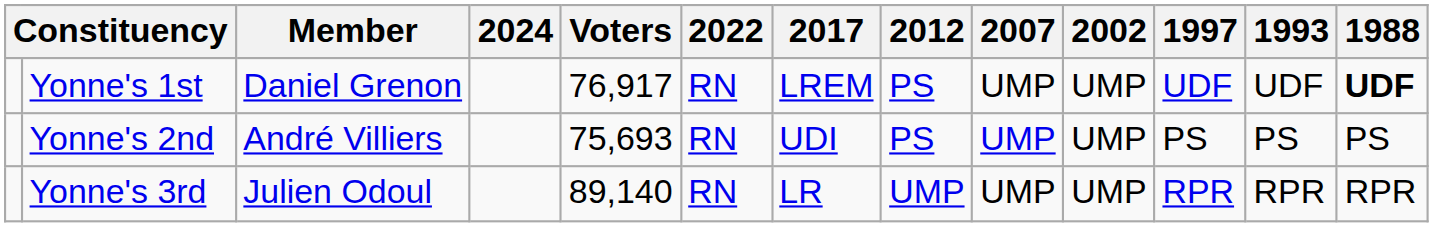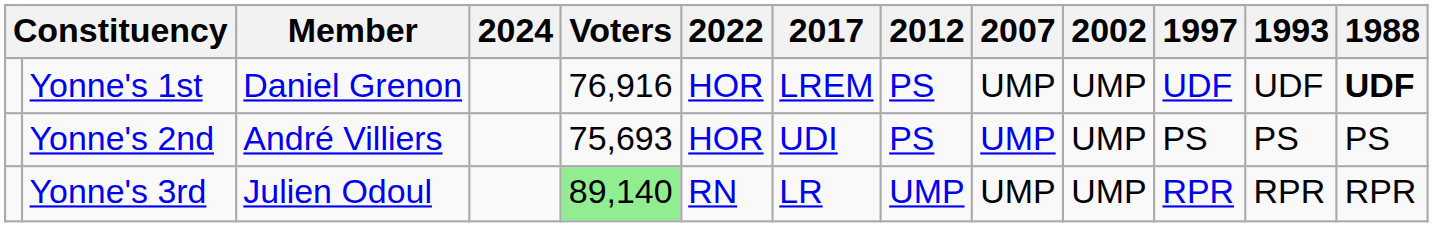(621, 85) 76,917 -> (621, 85) 76,916
(713, 85) RN -> (726, 85) HOR
(713, 138) RN -> (726, 138) HOR
(621, 192) no background -> (621, 192) lightgreen background
